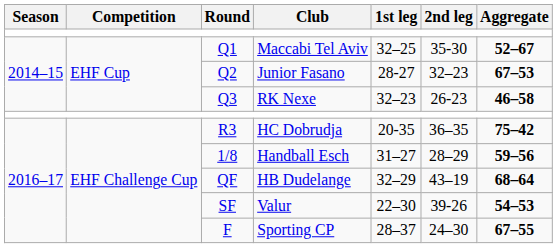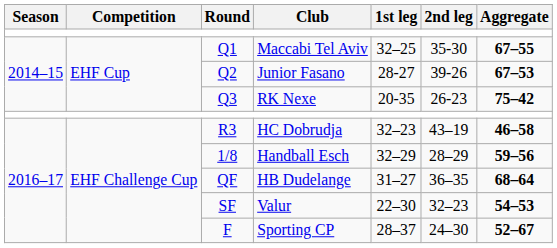(514, 49) 52–67 -> (514, 49) 67–55
(449, 73) 32–23 -> (449, 73) 39-26
(396, 98) 32–23 -> (396, 98) 20-35
(514, 98) 46–58 -> (514, 98) 75–42
(396, 130) 20-35 -> (396, 130) 32–23
(449, 130) 36–35 -> (449, 130) 43–19
(514, 130) 75–42 -> (514, 130) 46–58
(396, 155) 31–27 -> (396, 155) 32–29
(396, 180) 32–29 -> (396, 180) 31–27
(449, 180) 43–19 -> (449, 180) 36–35
(449, 205) 39-26 -> (449, 205) 32–23
(514, 230) 67–55 -> (514, 230) 52–67
